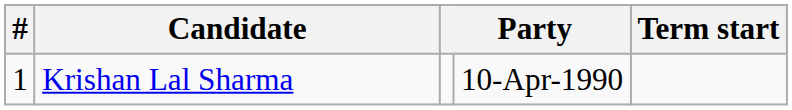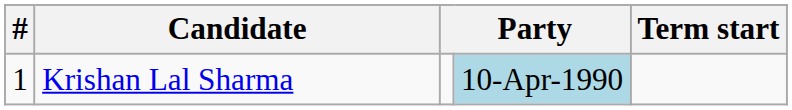(542, 78) no background -> (542, 78) lightblue background
